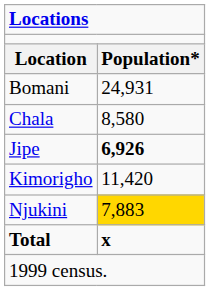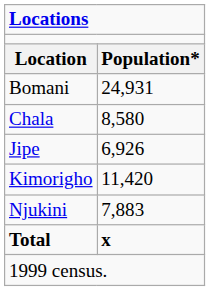(123, 149) bold -> (123, 149) normal
(123, 209) gold background -> (123, 209) no background
